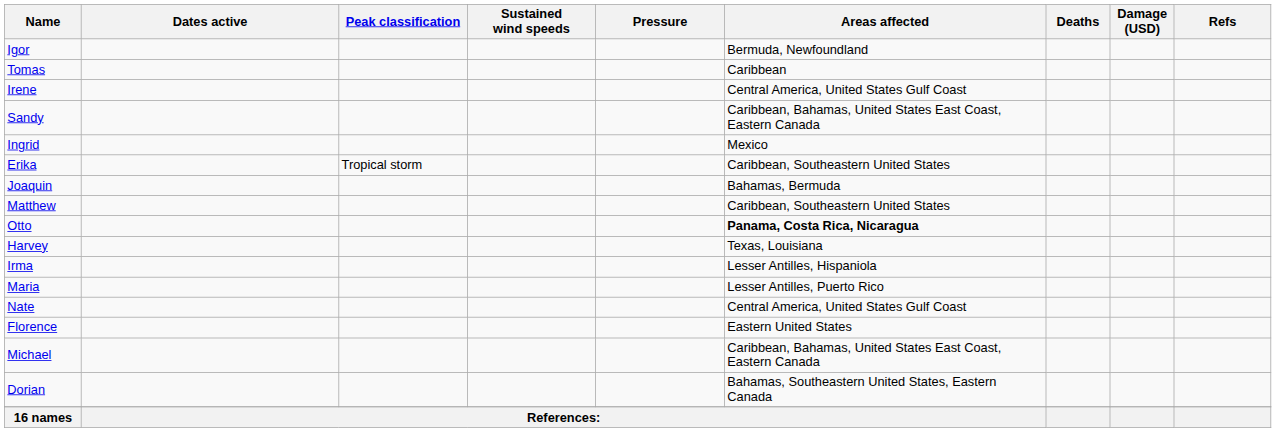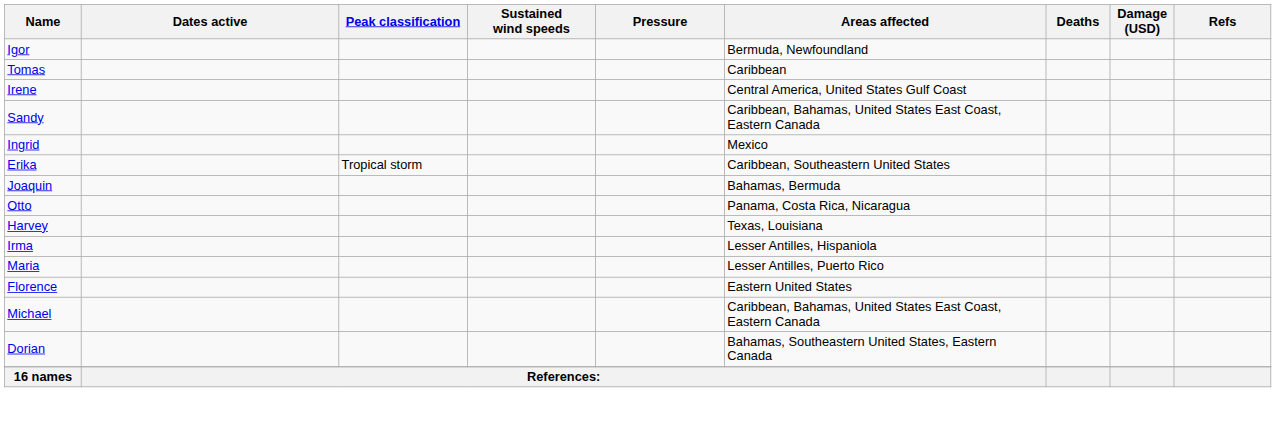- row: (32, 205)
(823, 226) bold -> (819, 205) normal
- row: (21, 307)
